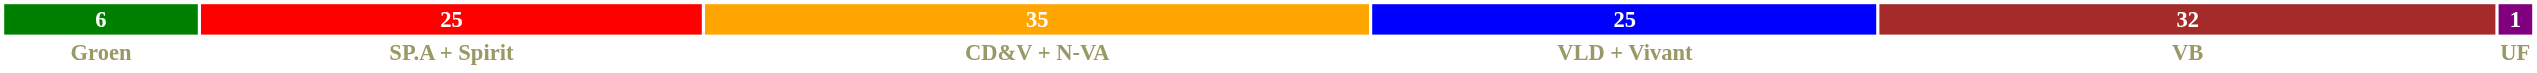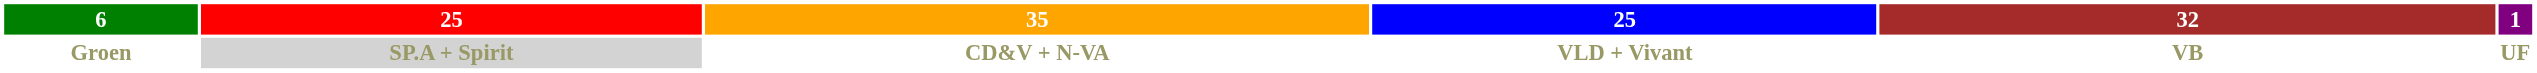(451, 52) no background -> (451, 52) lightgrey background
